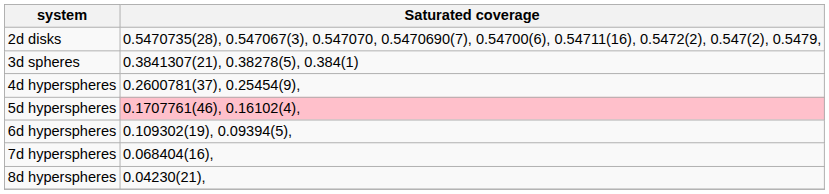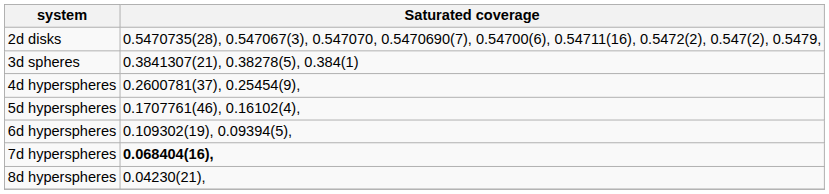(212, 108) pink background -> (212, 108) no background
(168, 154) normal -> (168, 154) bold
